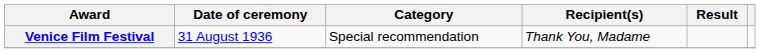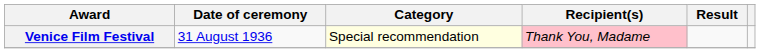(404, 36) no background -> (404, 36) lightyellow background
(588, 36) no background -> (588, 36) pink background
